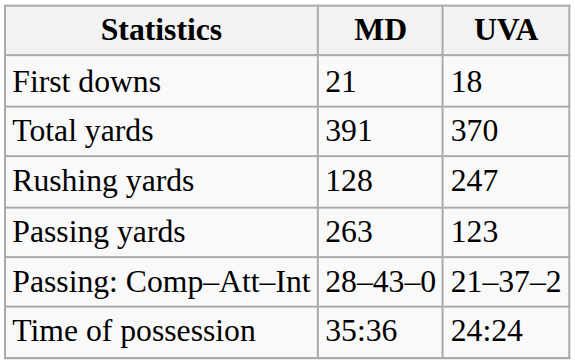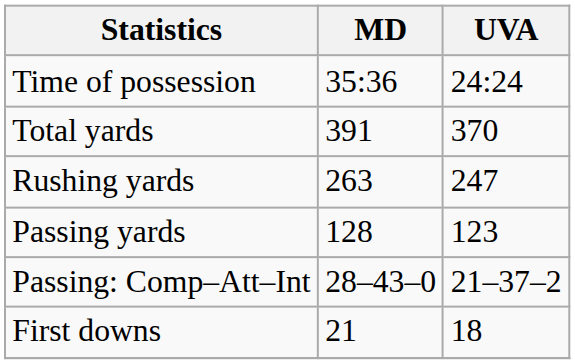rows swapped: (87, 80) <-> (134, 331)
(349, 181) 128 -> (349, 181) 263
(349, 231) 263 -> (349, 231) 128
